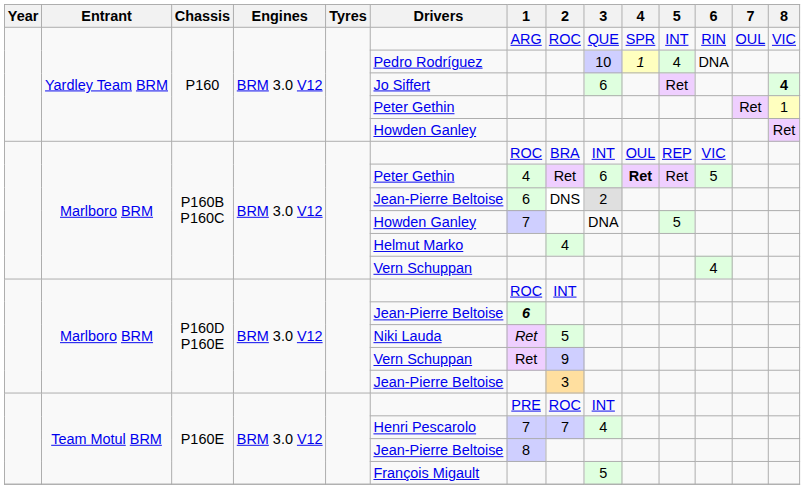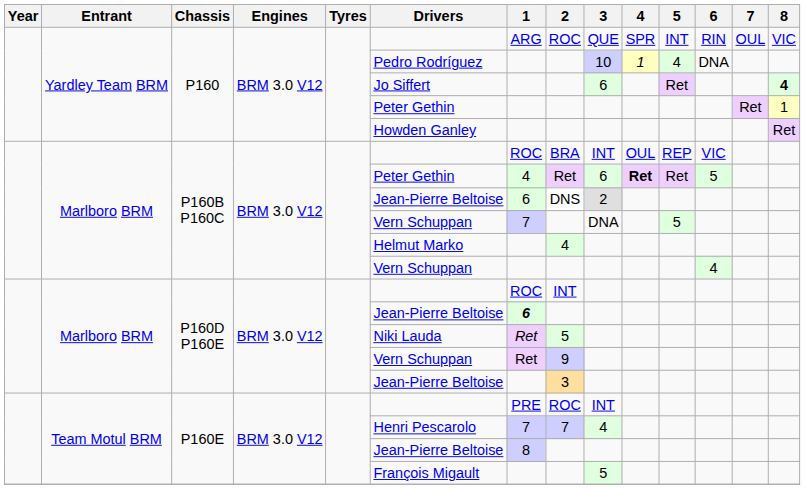(425, 222) Howden Ganley -> (423, 222) Vern Schuppan
